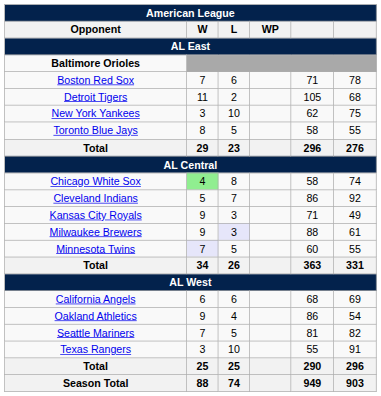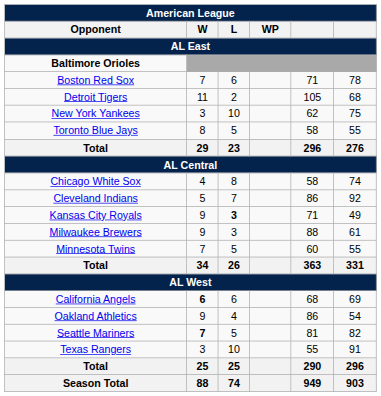(202, 181) lightgreen background -> (202, 181) no background
(234, 215) normal -> (234, 215) bold
(234, 232) lavender background -> (234, 232) no background
(202, 249) lavender background -> (202, 249) no background
(202, 299) normal -> (202, 299) bold
(202, 333) normal -> (202, 333) bold
